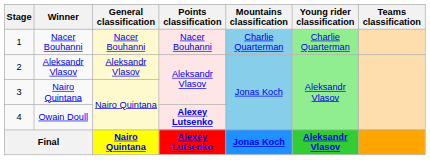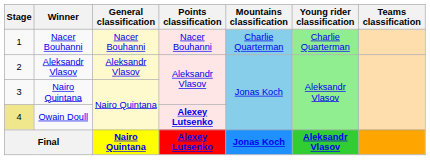(19, 117) no background -> (19, 117) khaki background
